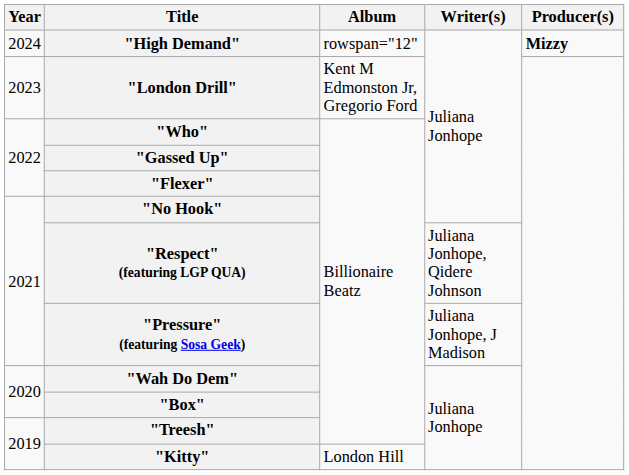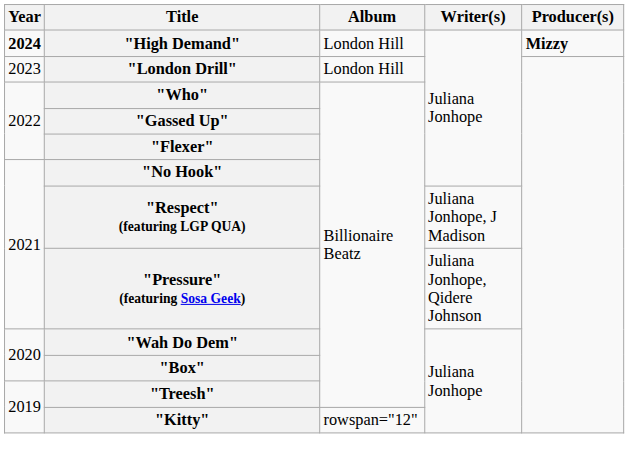(25, 43) normal -> (25, 43) bold
(371, 43) rowspan="12" -> (364, 43) London Hill
(370, 87) Kent M Edmonston Jr, Gregorio Ford -> (364, 69) London Hill
(457, 262) Juliana Jonhope, Qidere Johnson -> (463, 216) Juliana Jonhope, J Madison
(463, 334) Juliana Jonhope, J Madison -> (457, 288) Juliana Jonhope, Qidere Johnson
(364, 456) London Hill -> (371, 419) rowspan="12"
